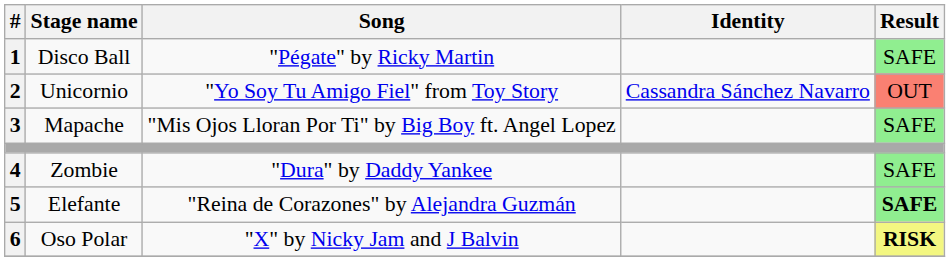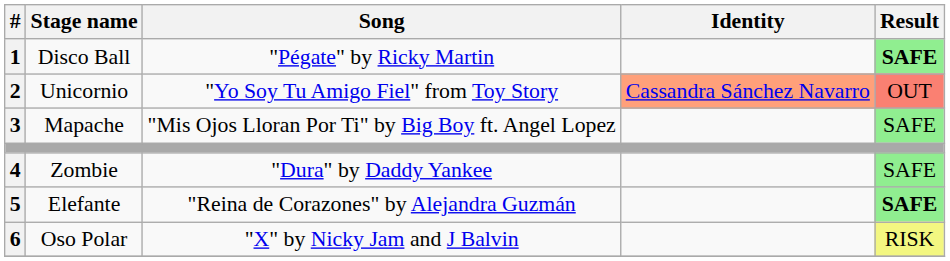(910, 56) normal -> (910, 56) bold
(748, 90) no background -> (748, 90) lightsalmon background
(910, 238) bold -> (909, 238) normal
